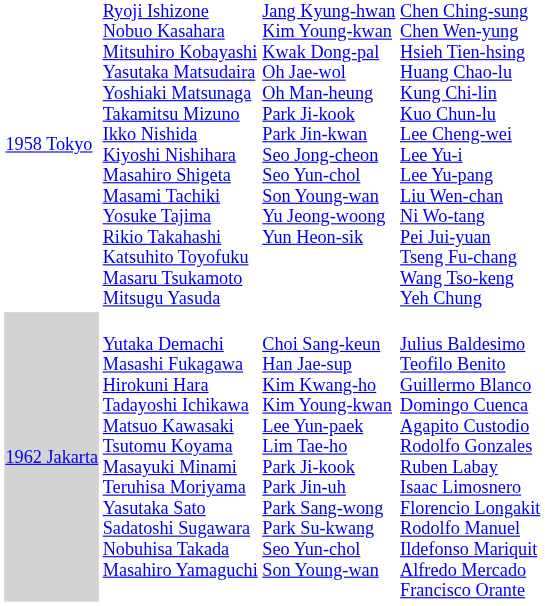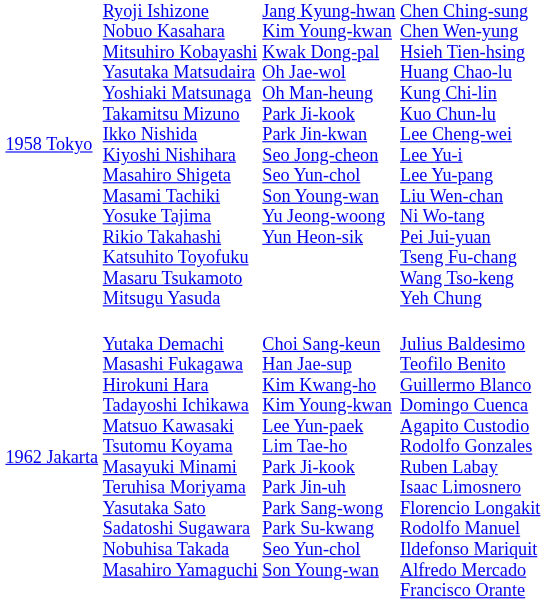(52, 456) lightgrey background -> (52, 456) no background
